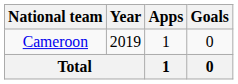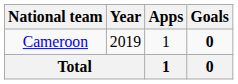(210, 41) normal -> (210, 41) bold
